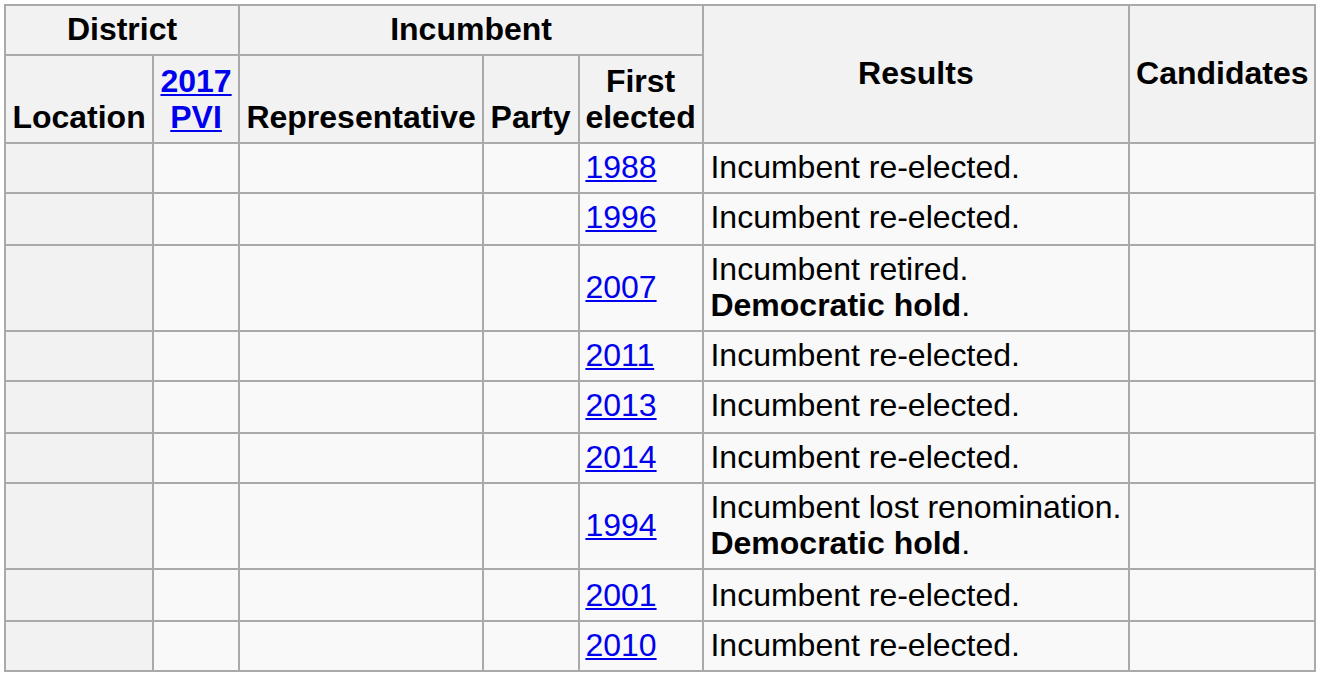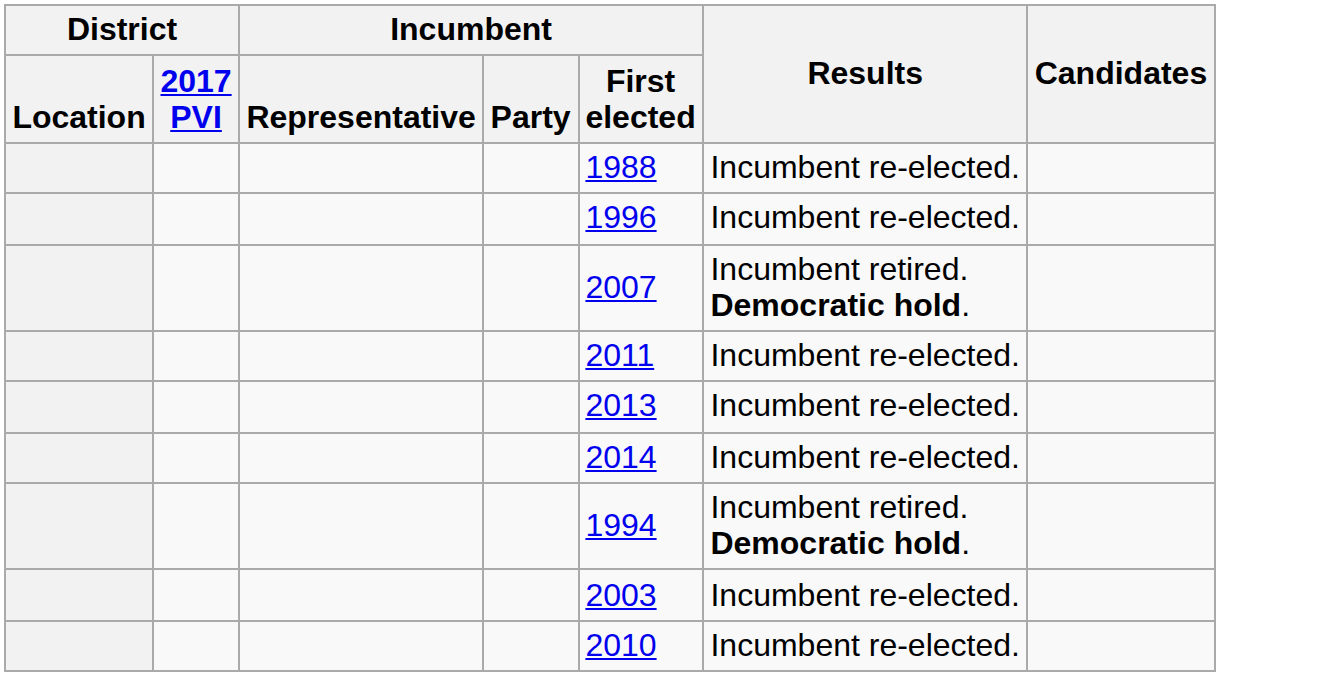(916, 525) Incumbent lost renomination. Democratic hold. -> (840, 525) Incumbent retired. Democratic hold.
(621, 594) 2001 -> (621, 594) 2003
